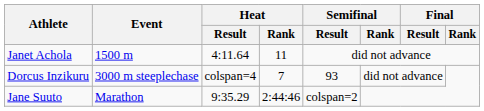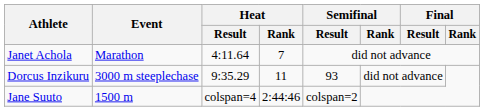(114, 55) 1500 m -> (119, 55) Marathon
(281, 55) 11 -> (281, 55) 7
(230, 76) colspan=4 -> (230, 76) 9:35.29
(281, 76) 7 -> (281, 76) 11
(119, 96) Marathon -> (114, 96) 1500 m
(230, 96) 9:35.29 -> (230, 96) colspan=4
